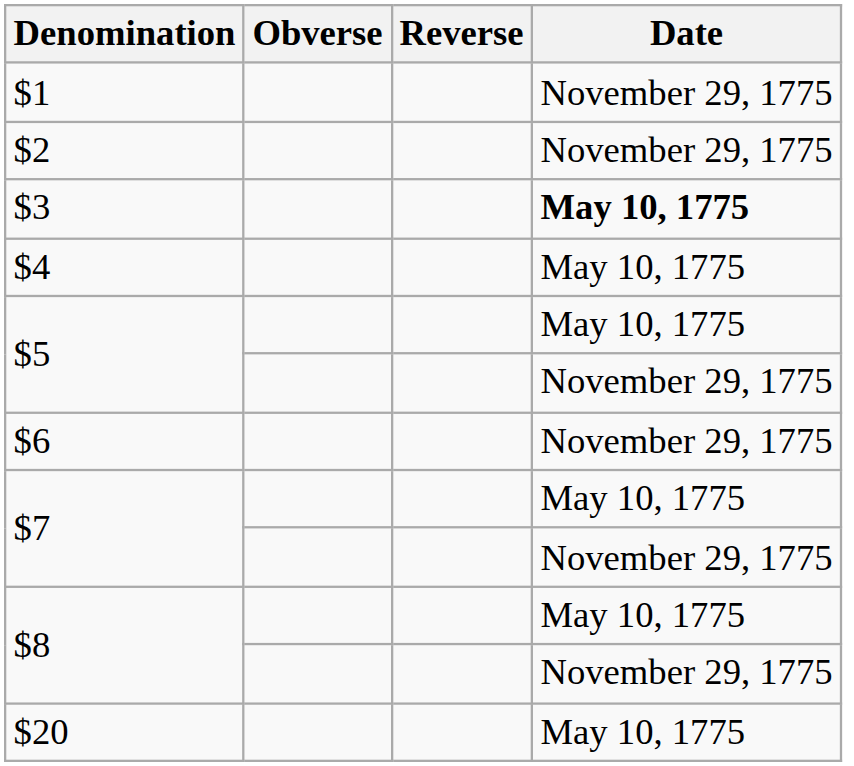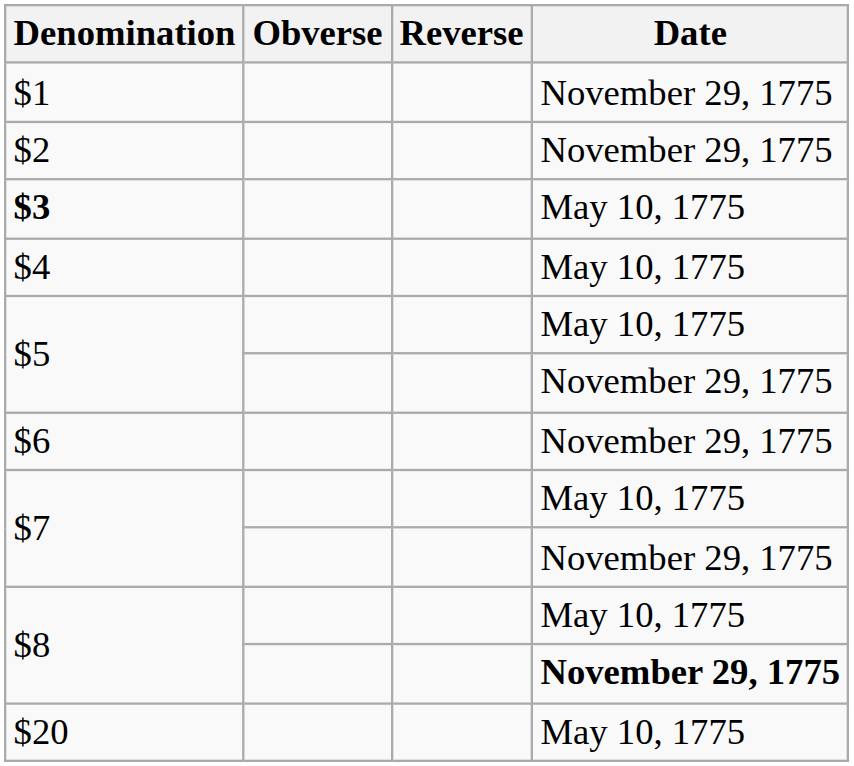(32, 207) normal -> (32, 207) bold
(645, 207) bold -> (643, 207) normal
(687, 672) normal -> (690, 672) bold
